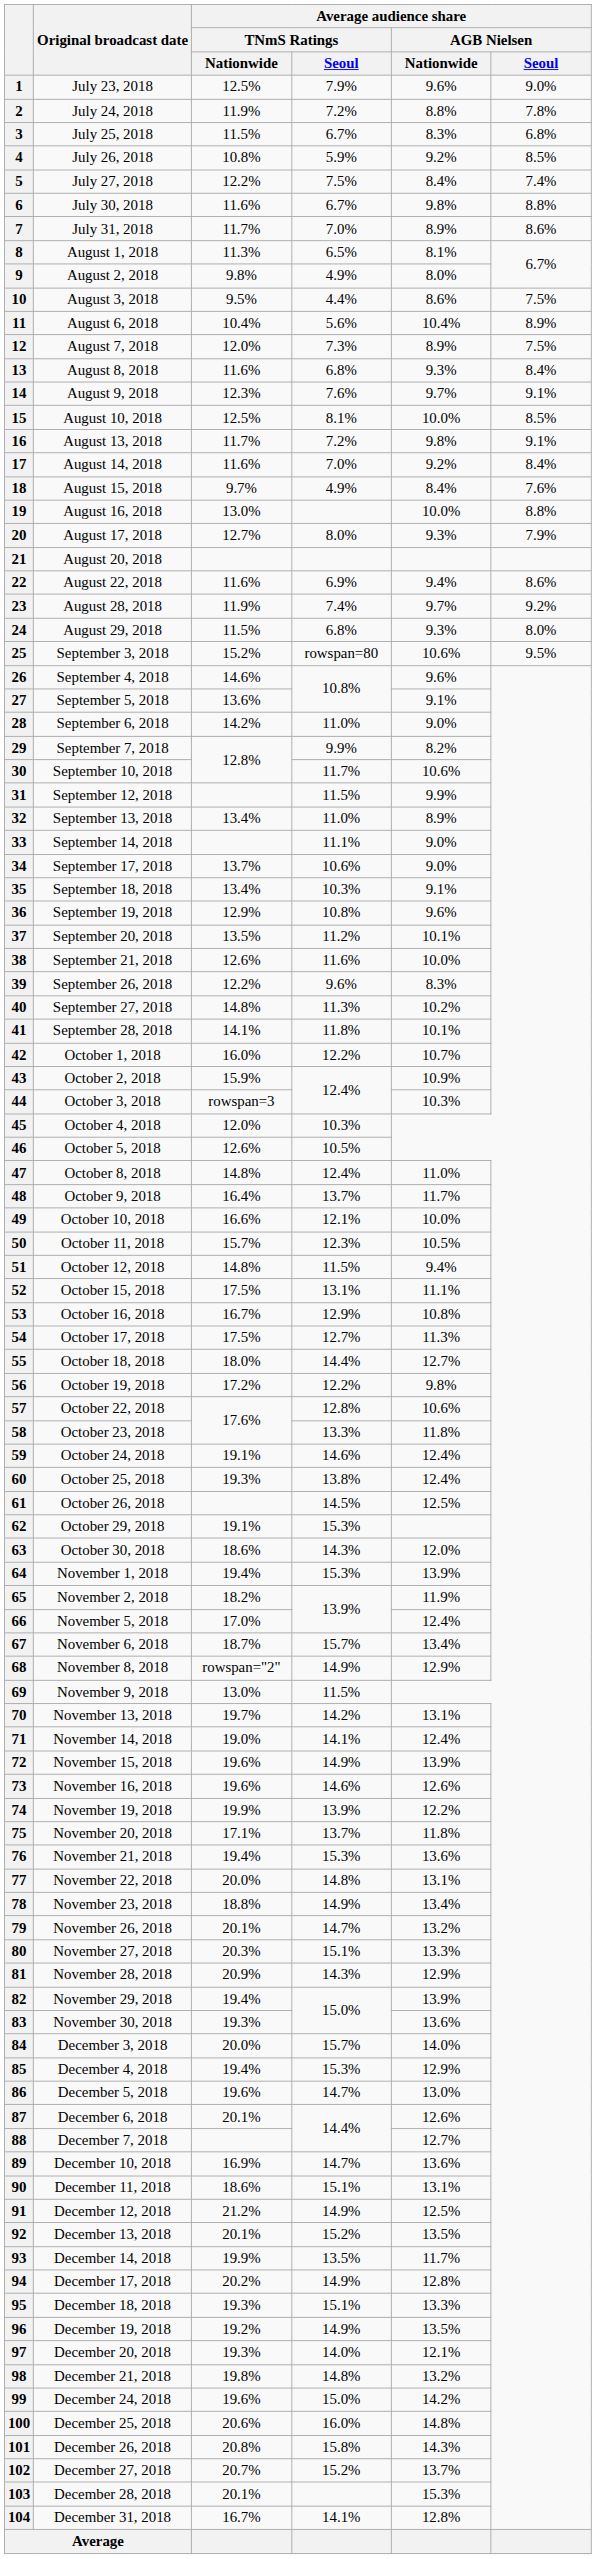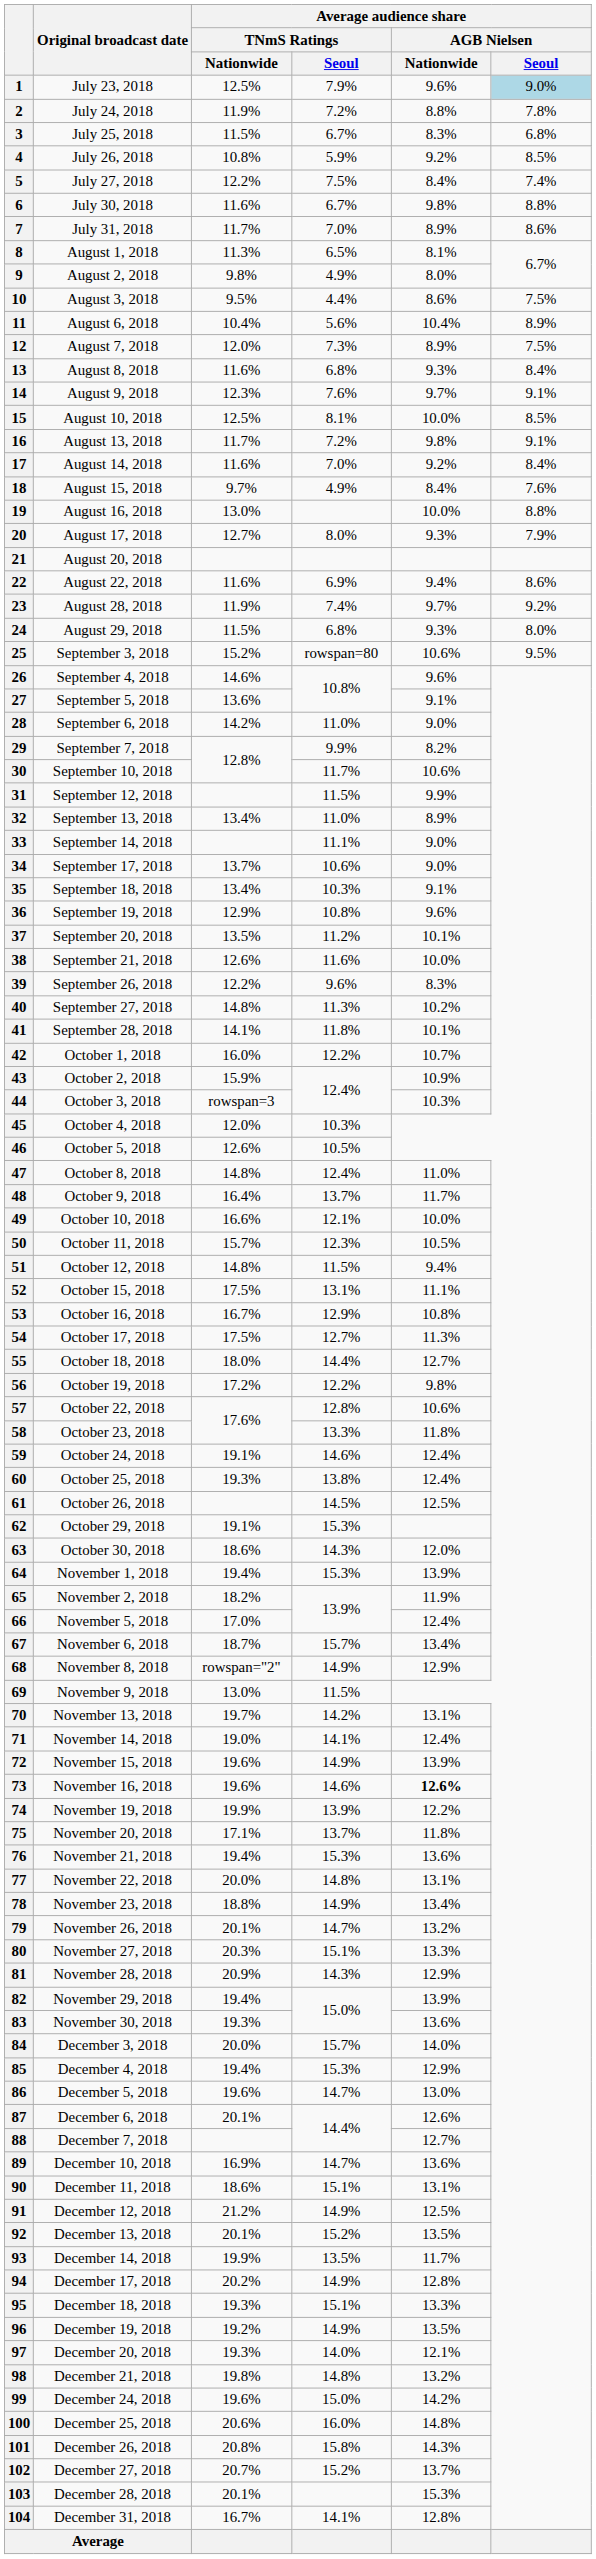(541, 87) no background -> (541, 87) lightblue background
(441, 1786) normal -> (441, 1786) bold
